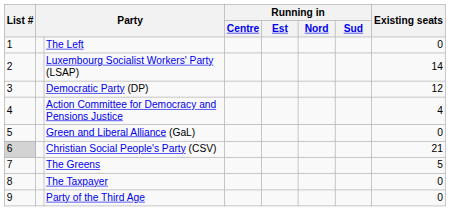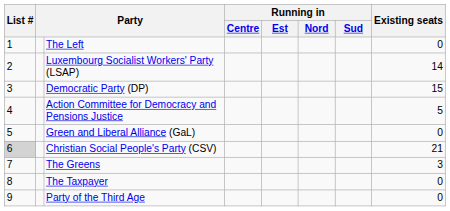(437, 89) 12 -> (437, 89) 15
(440, 111) 4 -> (440, 111) 5
(440, 165) 5 -> (440, 165) 3
